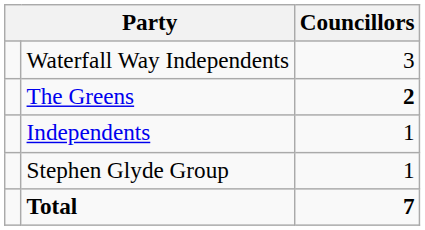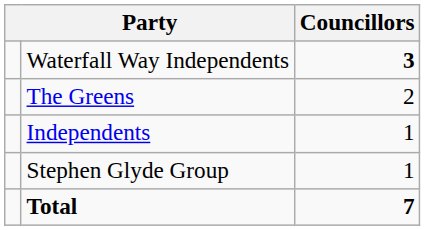(409, 59) normal -> (409, 59) bold
(409, 96) bold -> (409, 96) normal
